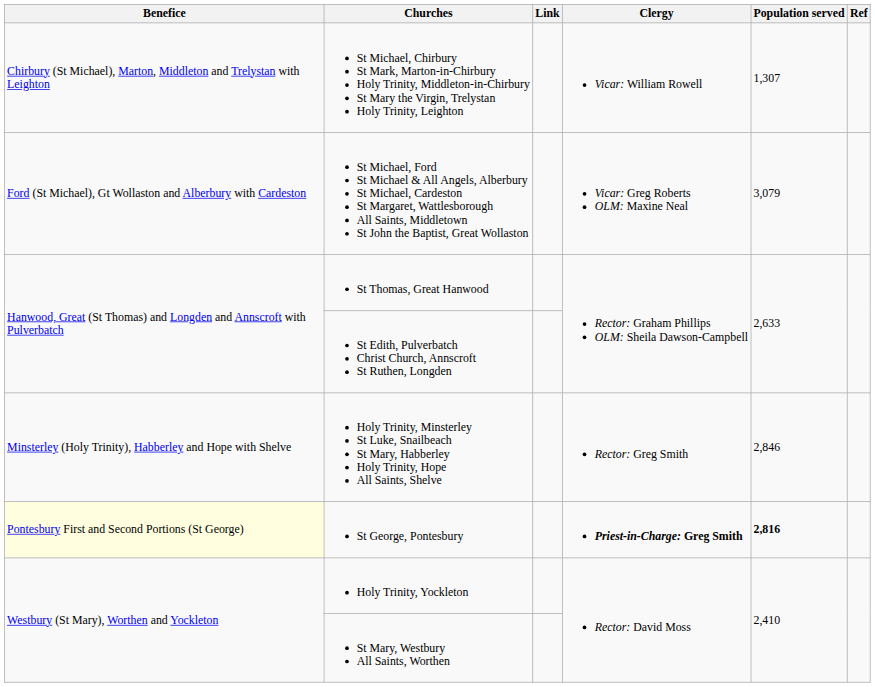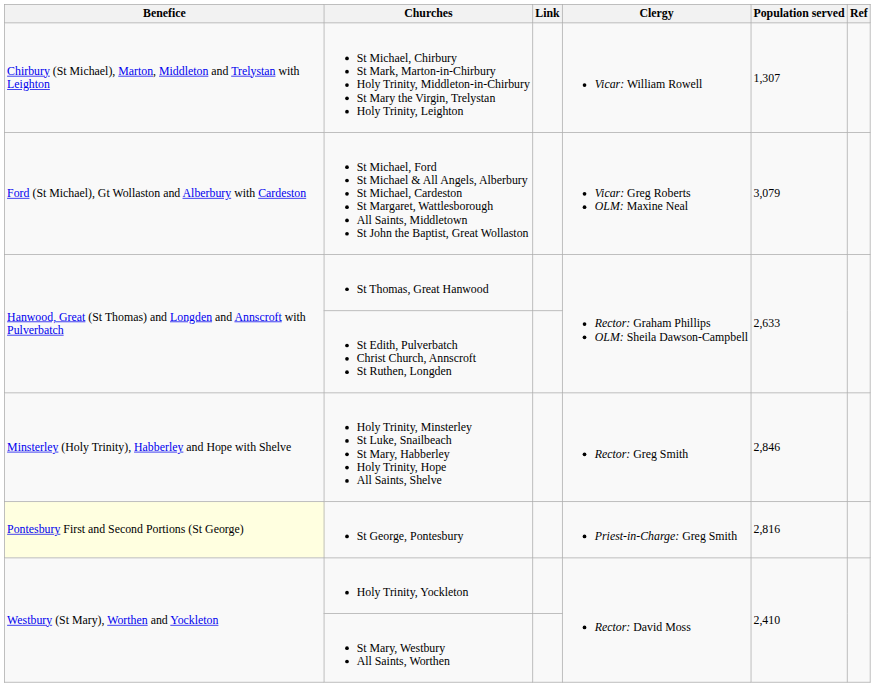(657, 536) bold -> (657, 536) normal
(767, 529) bold -> (767, 529) normal
